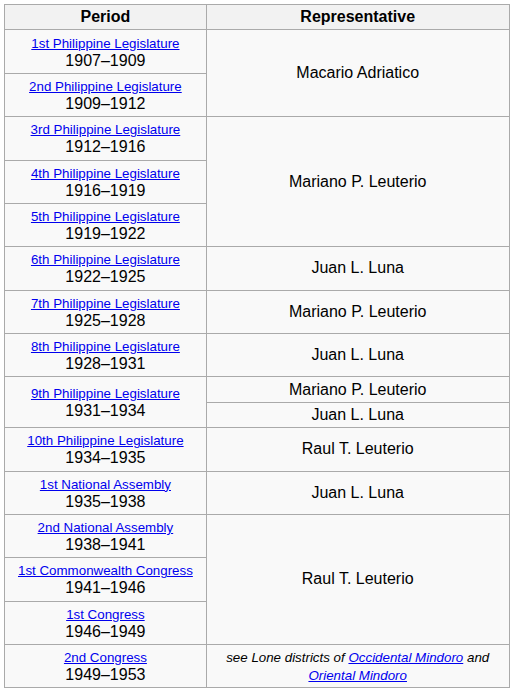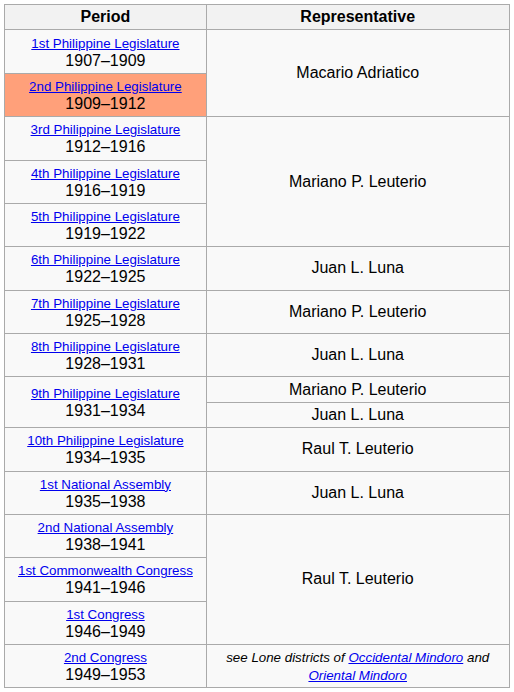(105, 95) no background -> (105, 95) lightsalmon background
